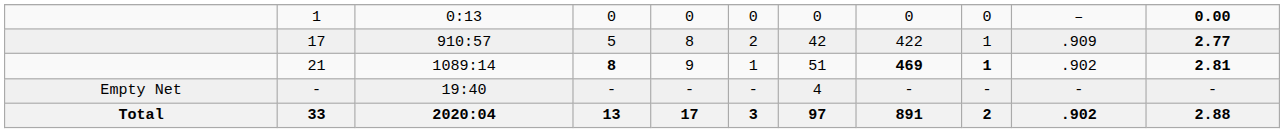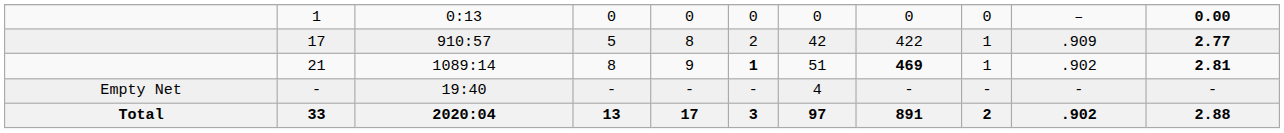(612, 66) bold -> (612, 66) normal
(753, 66) normal -> (753, 66) bold
(987, 66) bold -> (987, 66) normal
